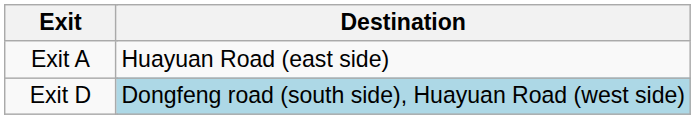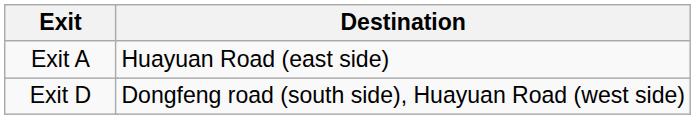(403, 95) lightblue background -> (403, 95) no background
